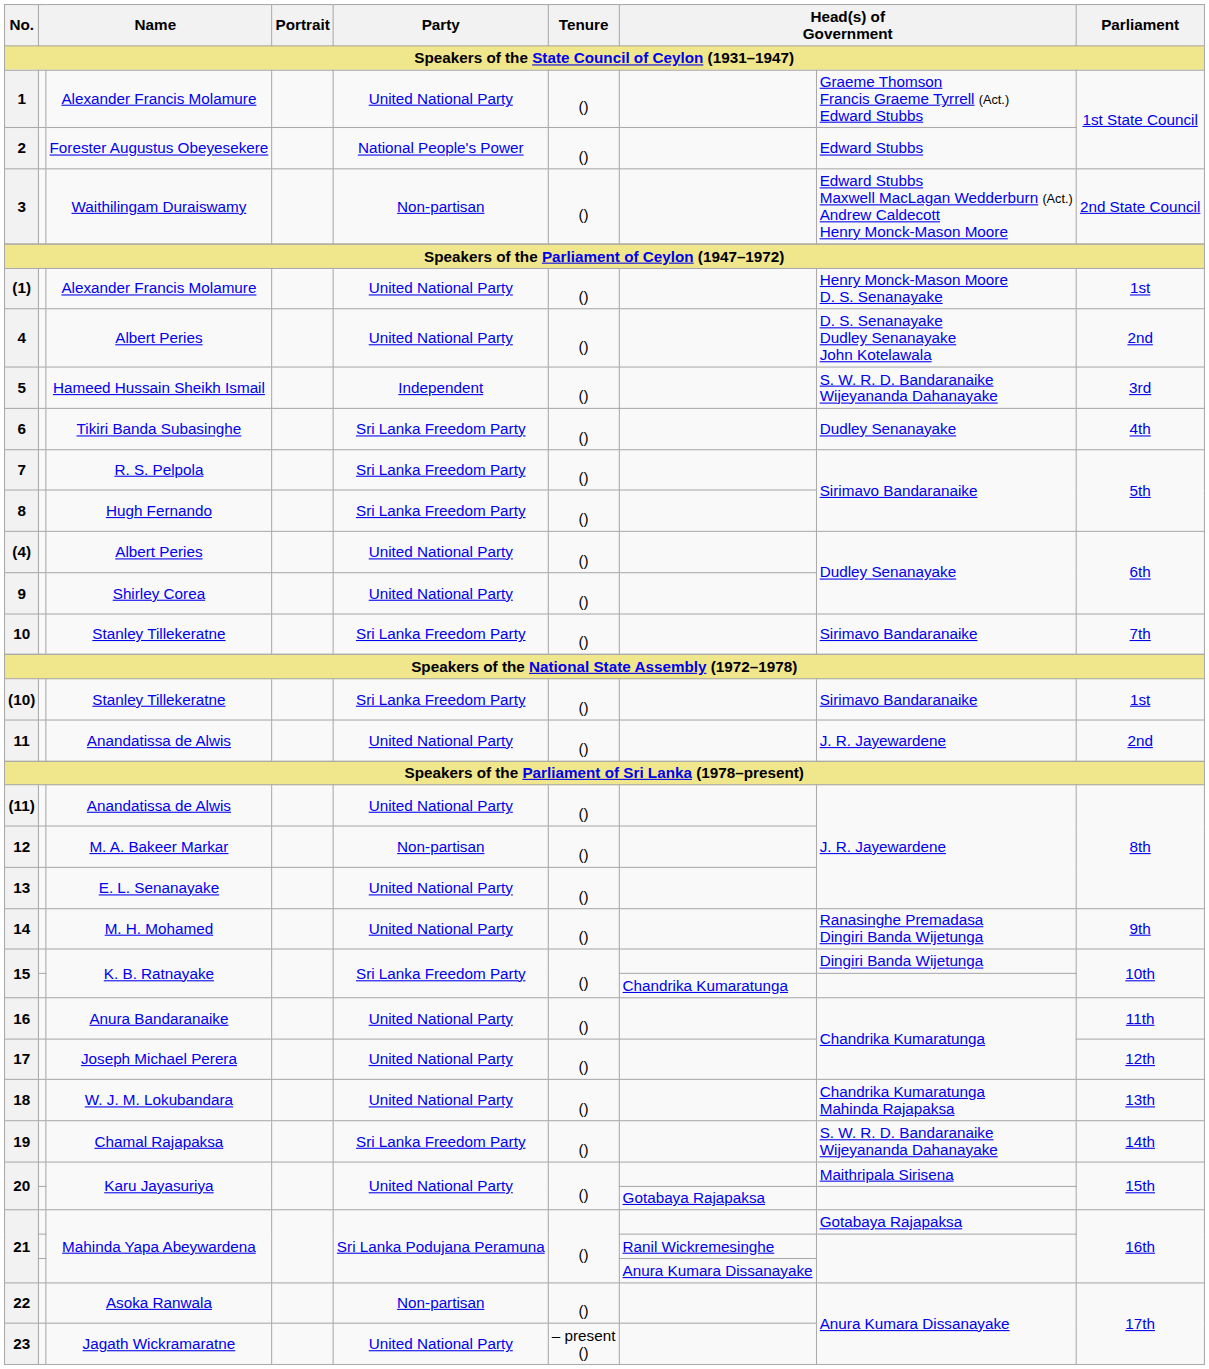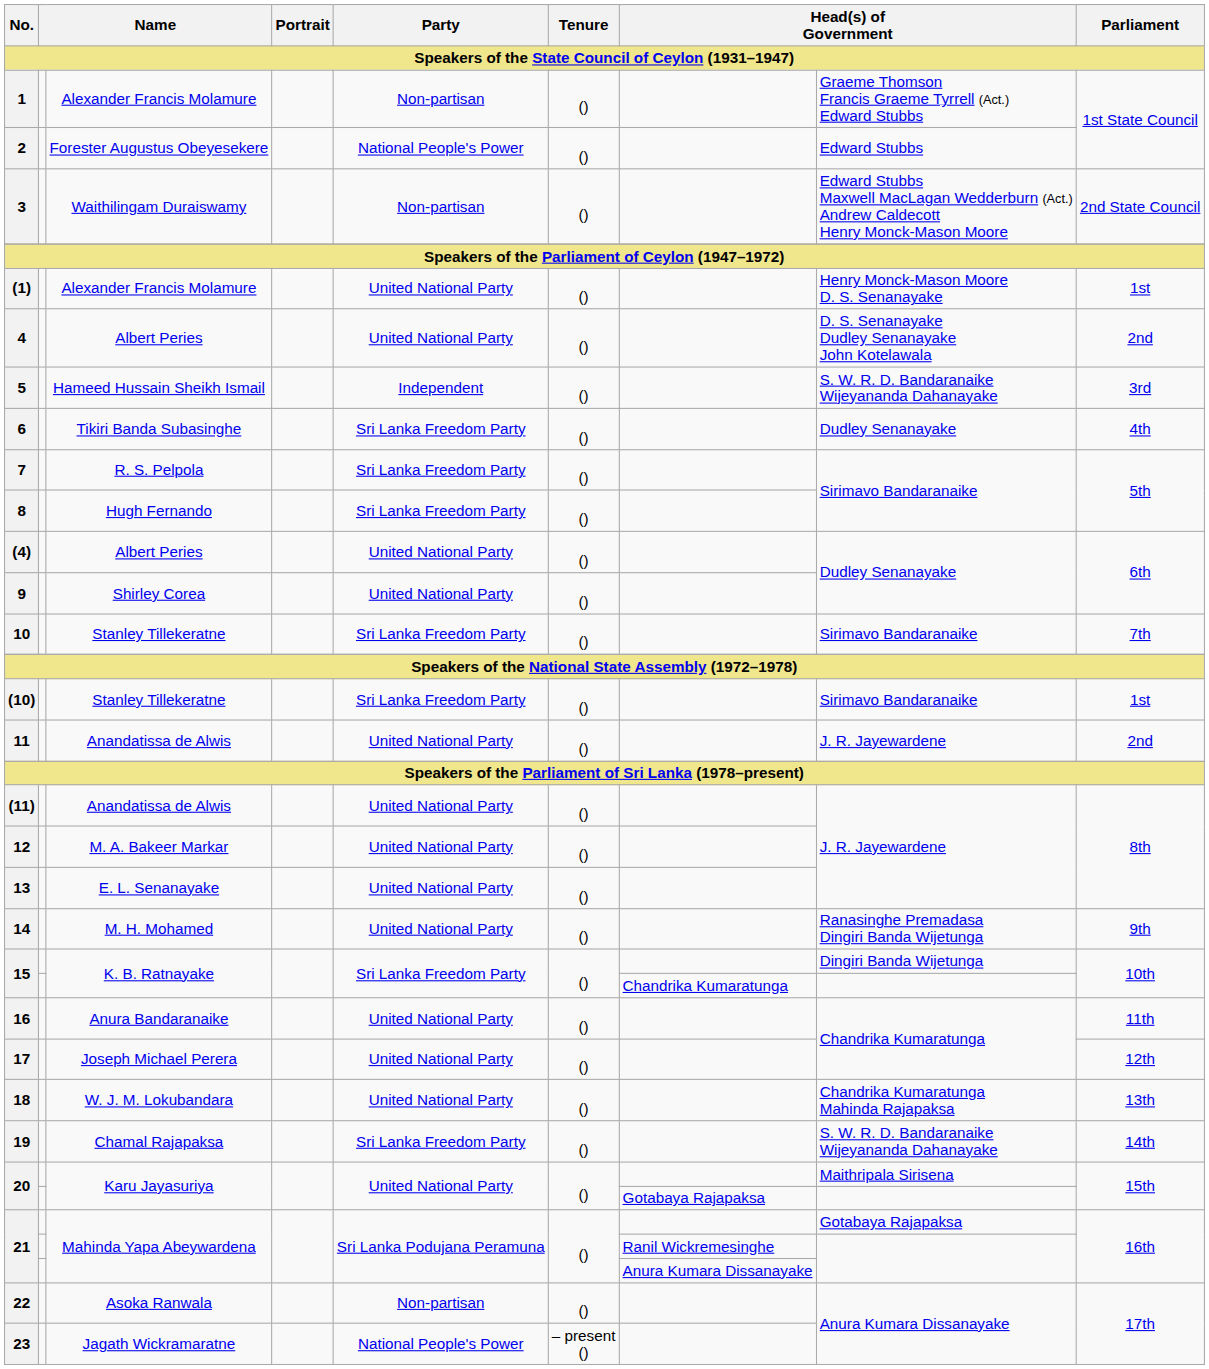(441, 99) United National Party -> (441, 99) Non-partisan
(441, 847) Non-partisan -> (441, 847) United National Party
(441, 1344) United National Party -> (441, 1344) National People's Power
